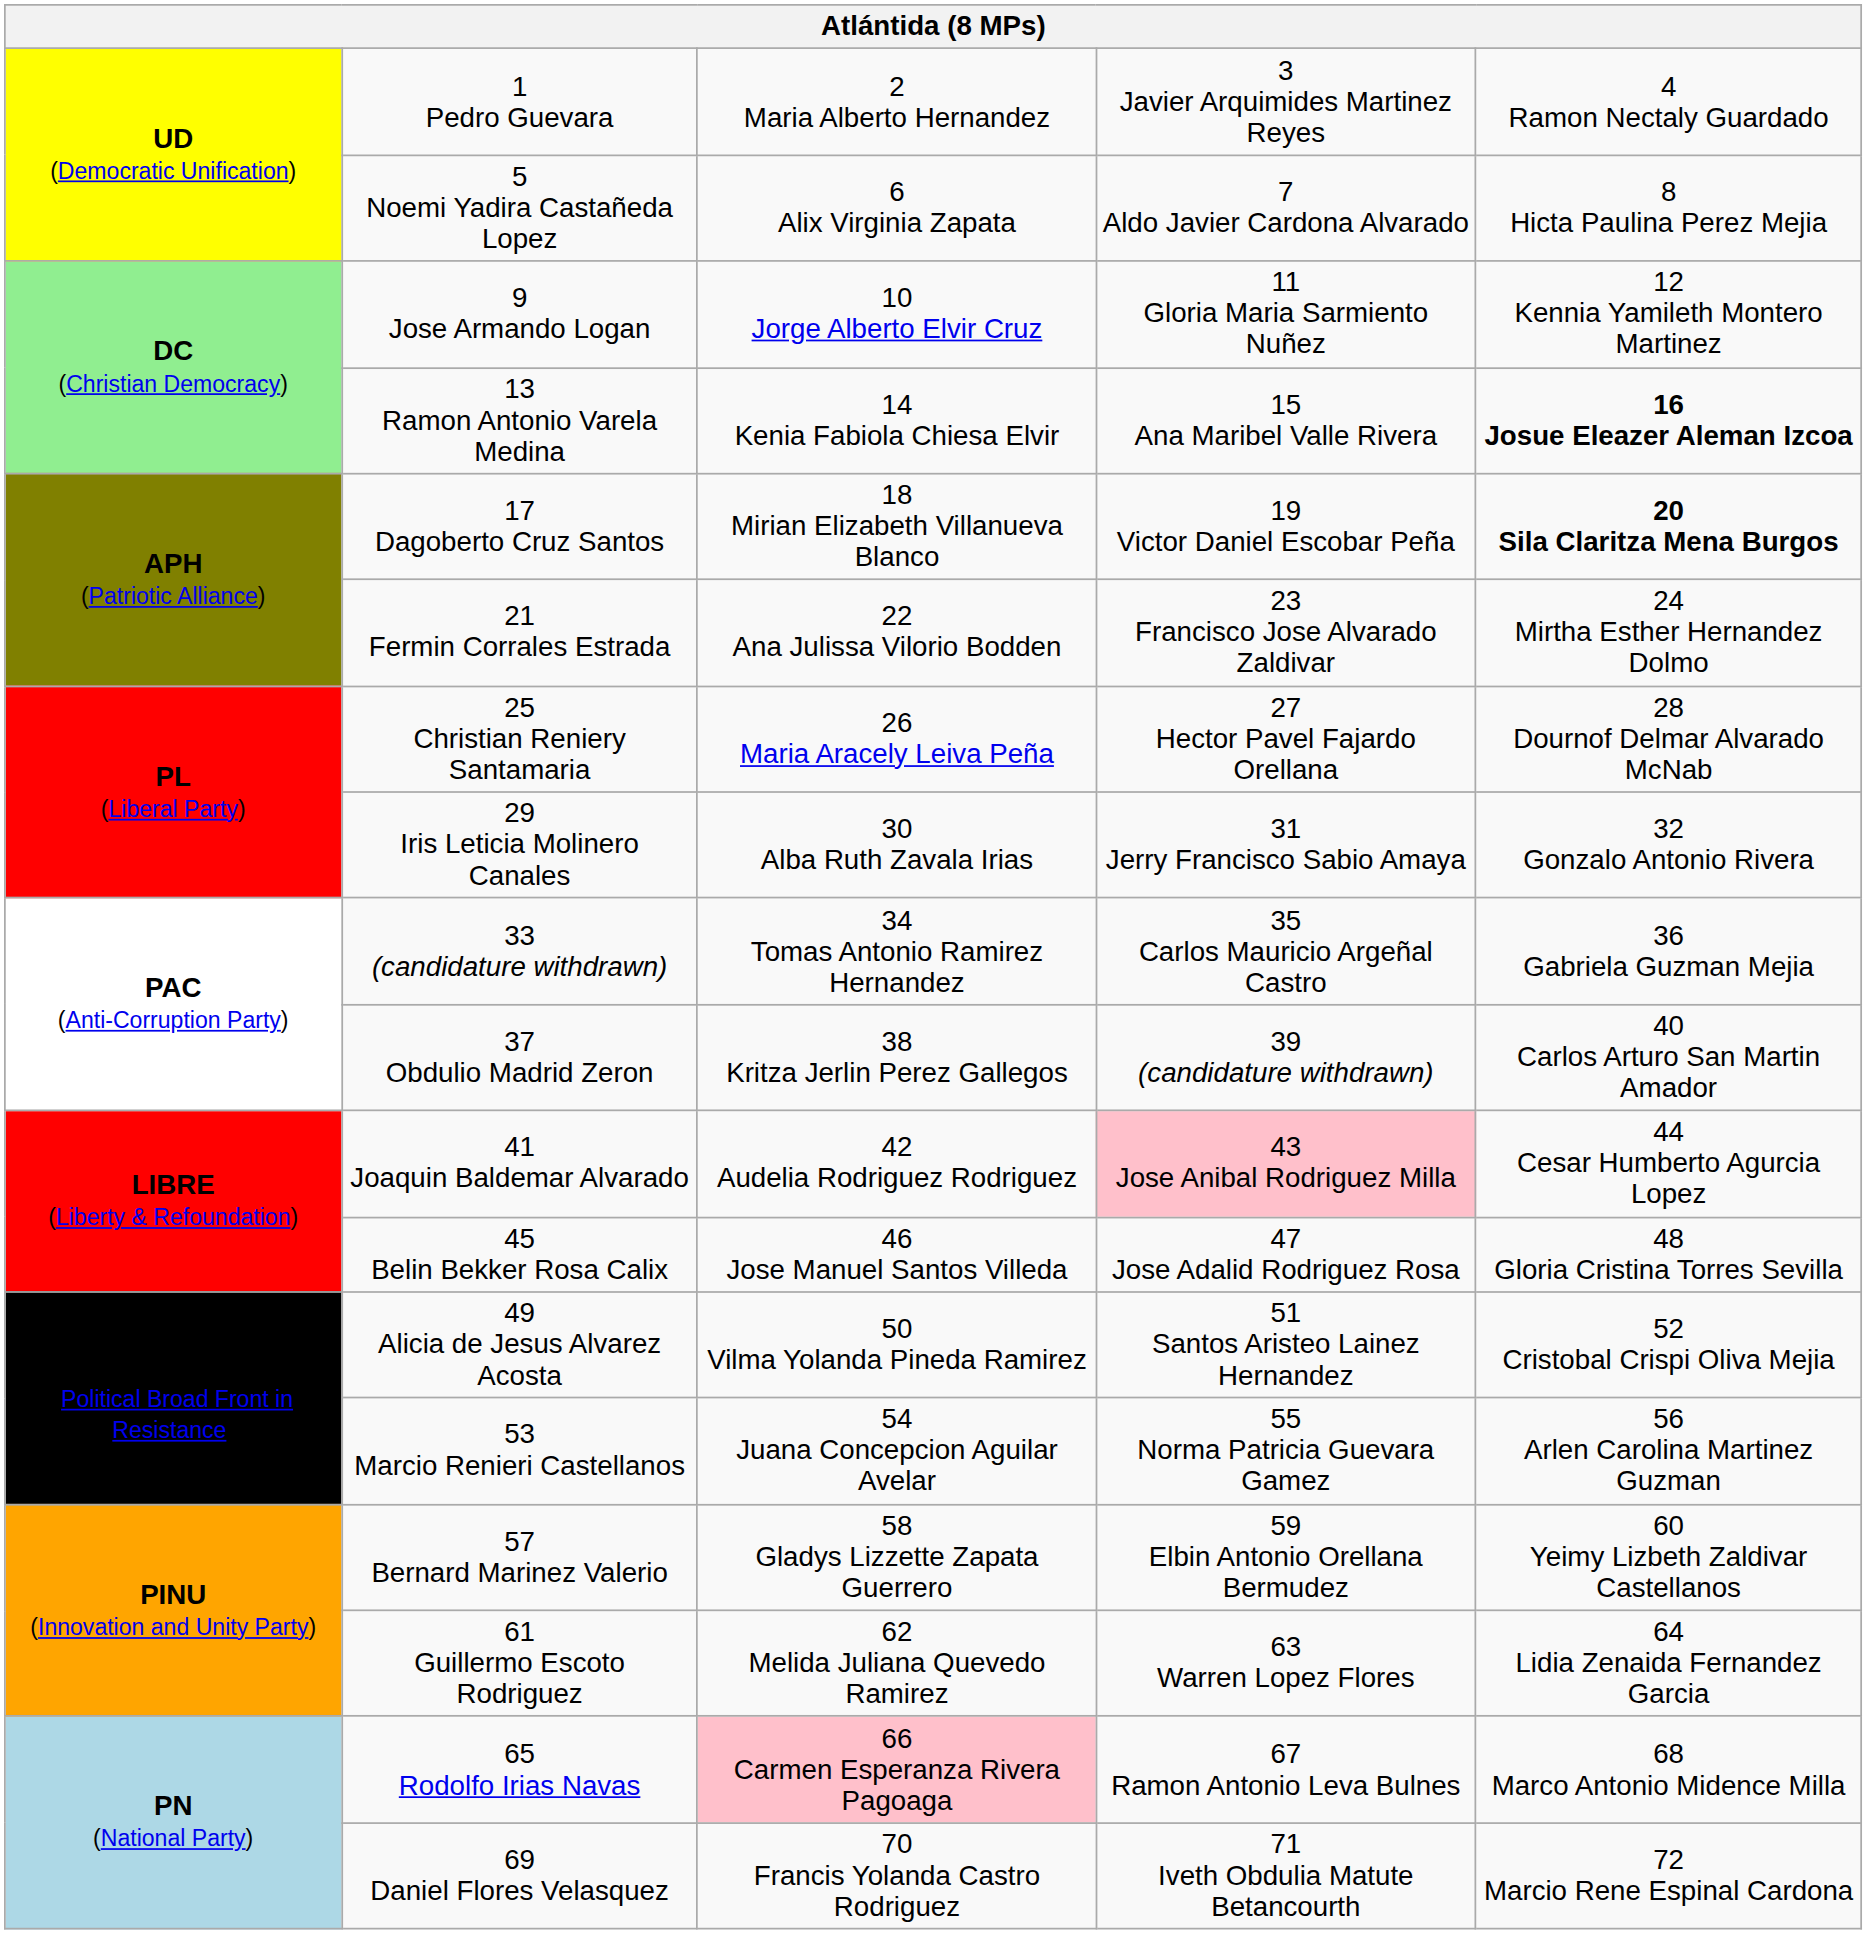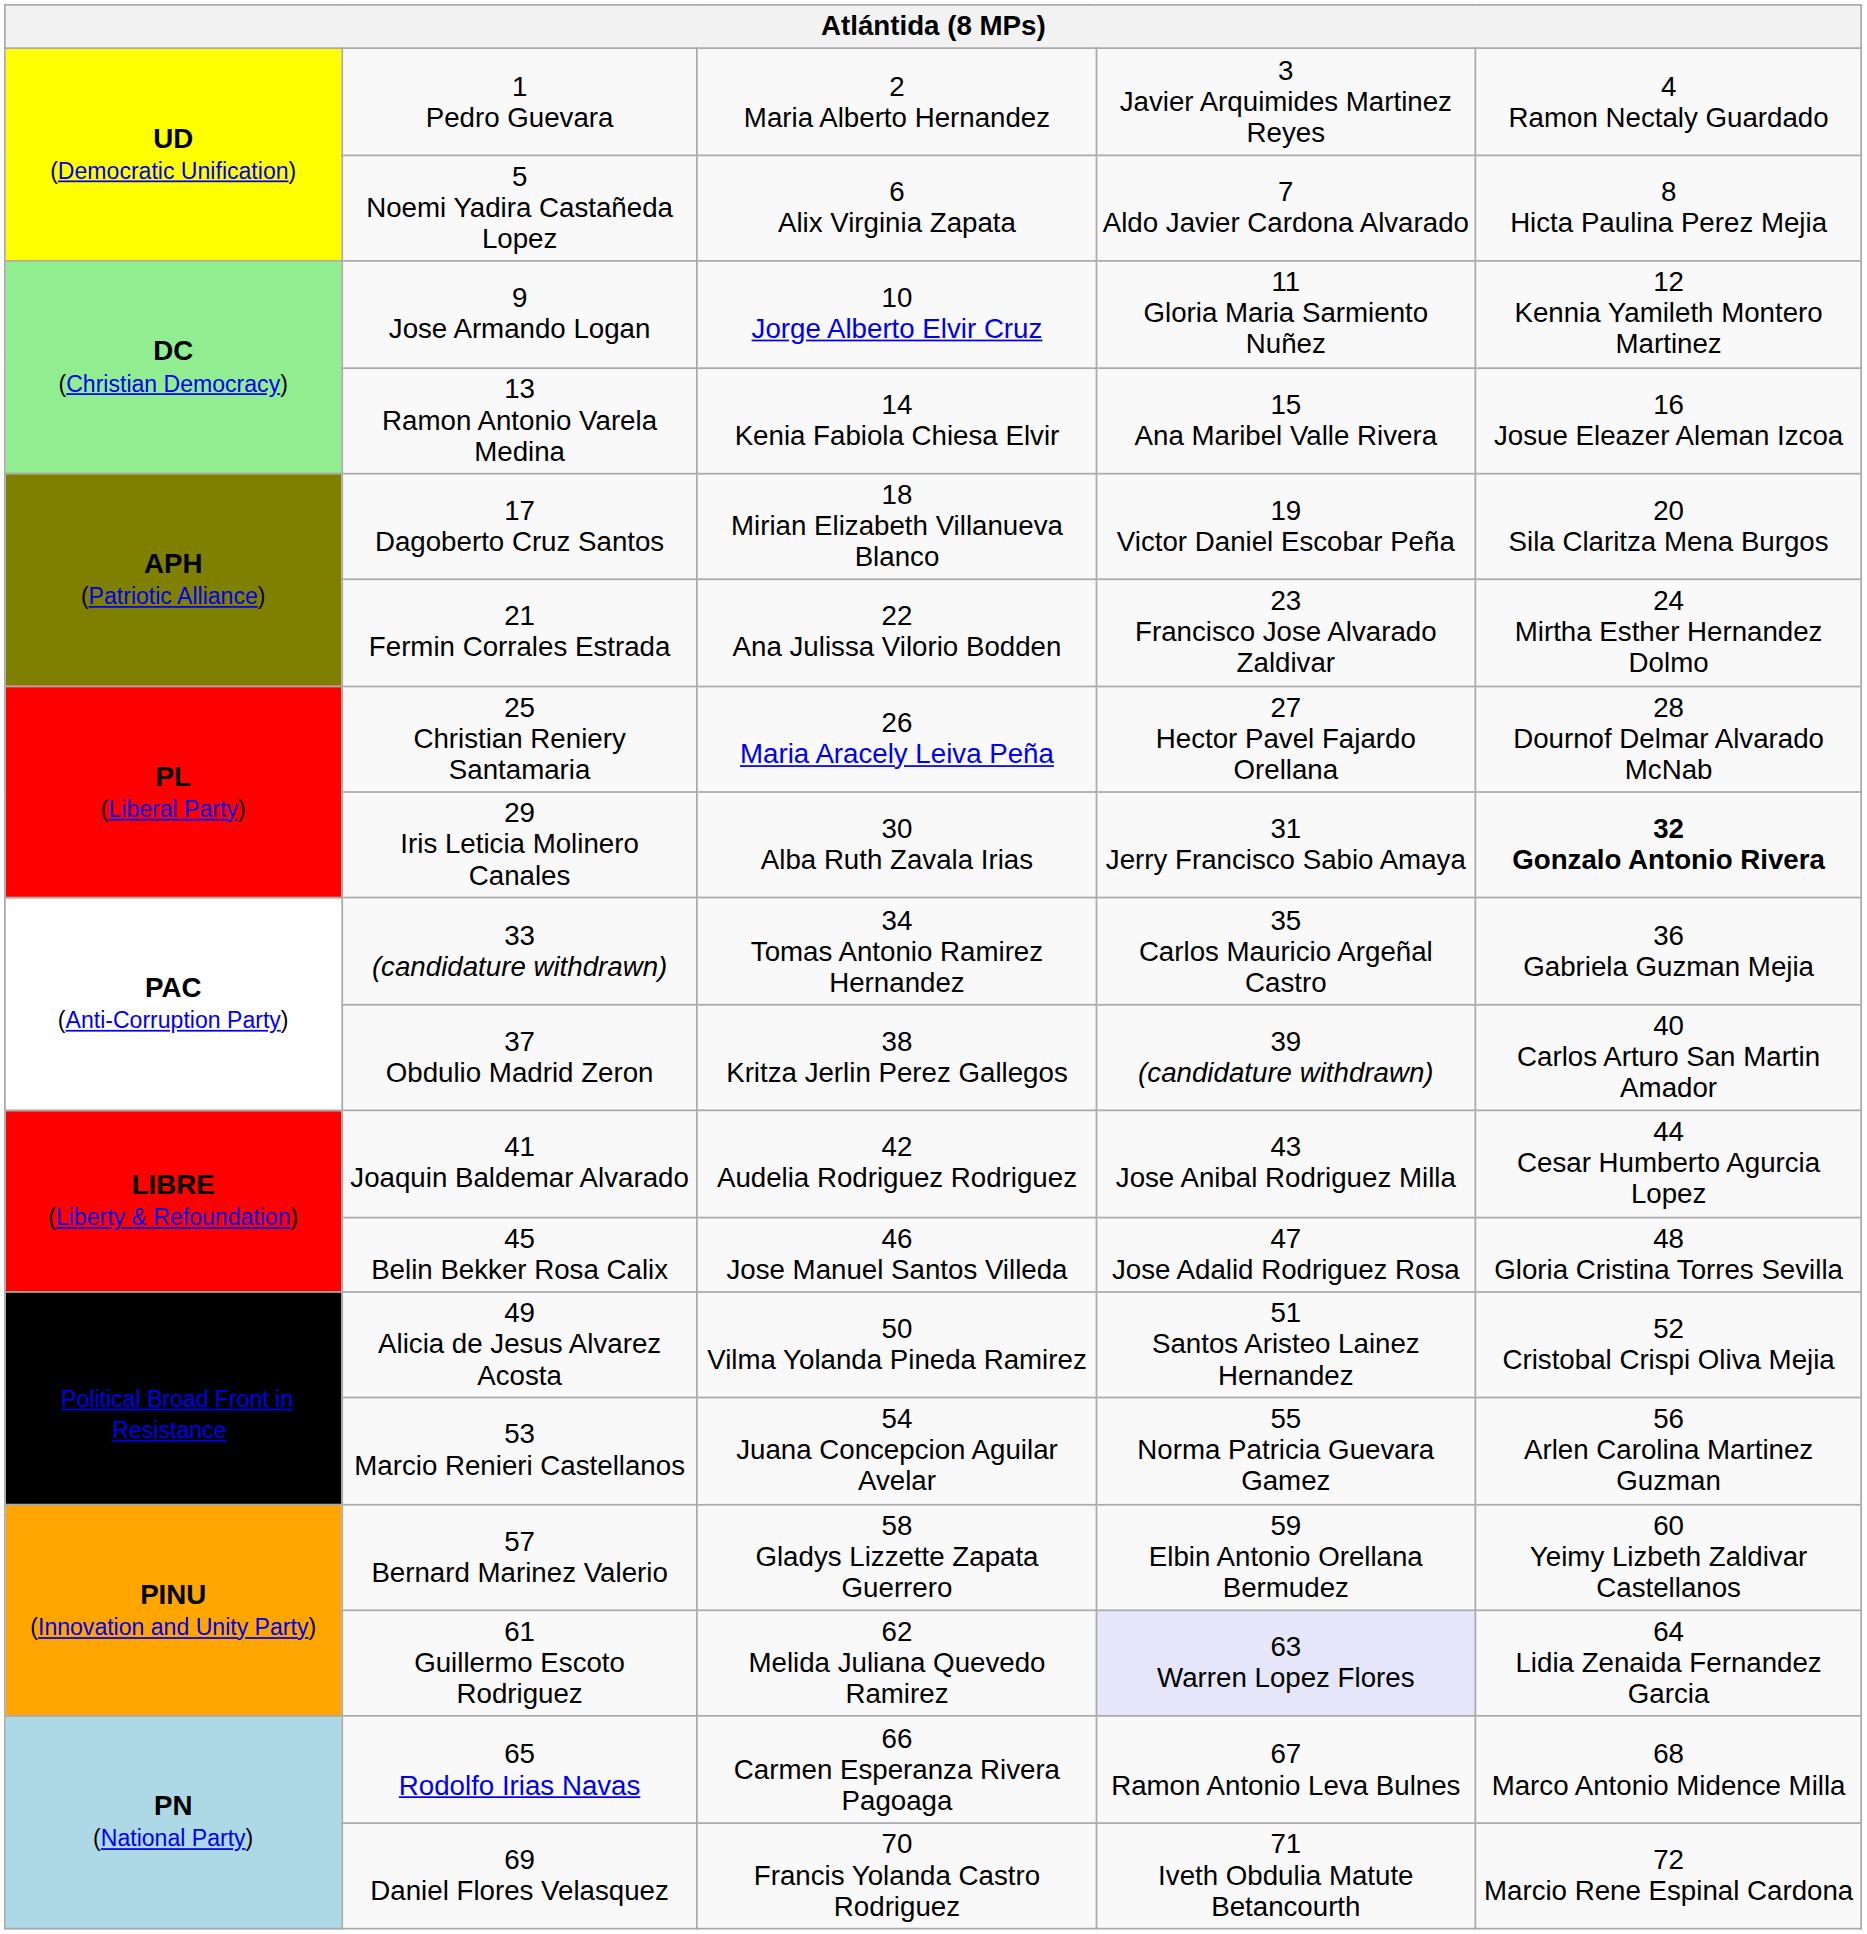(1669, 420) bold -> (1669, 420) normal
(1669, 526) bold -> (1669, 526) normal
(1669, 844) normal -> (1669, 844) bold
(1286, 1163) pink background -> (1286, 1163) no background
(1286, 1663) no background -> (1286, 1663) lavender background
(897, 1769) pink background -> (897, 1769) no background
